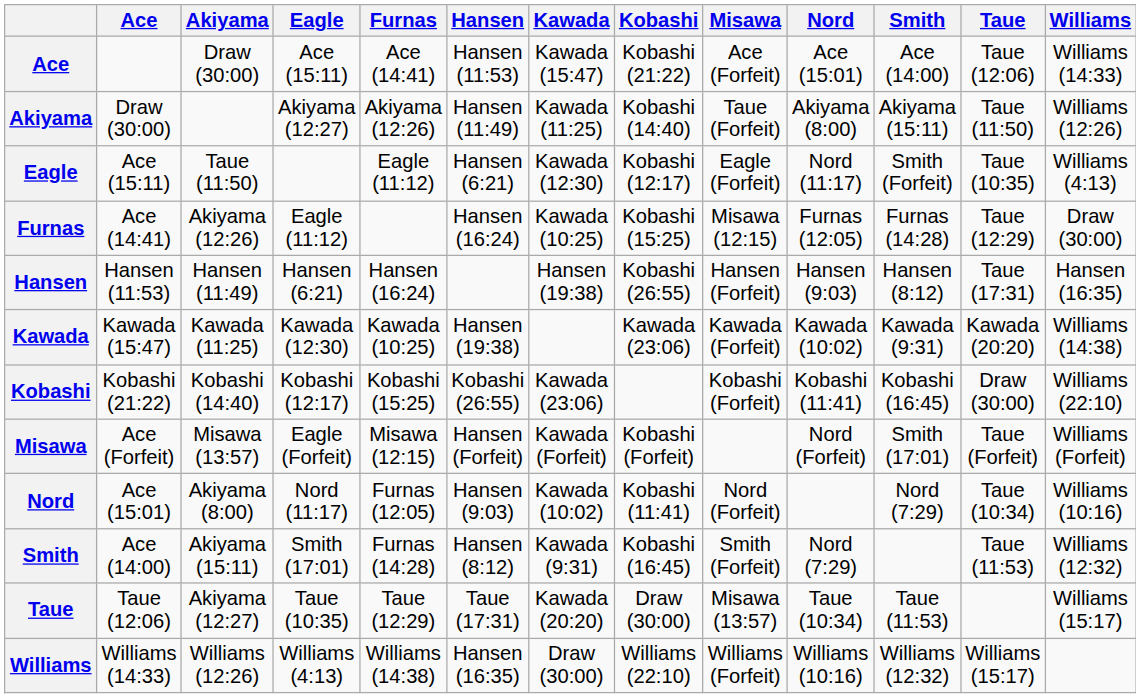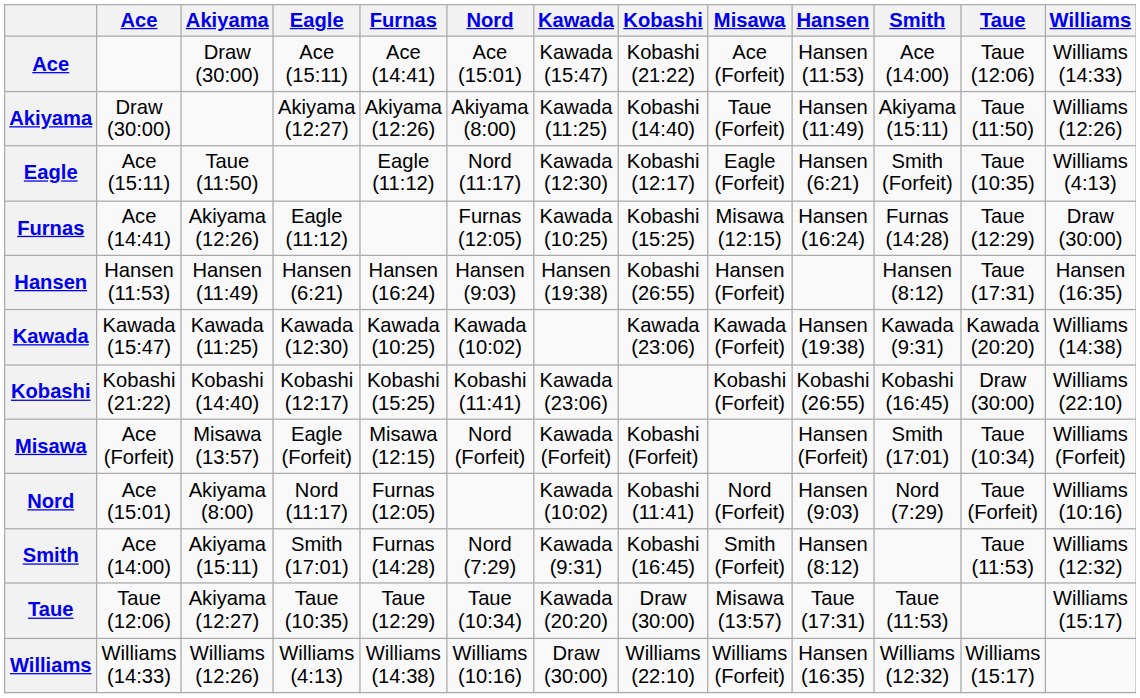columns swapped: (488, 20) <-> (831, 20)
(1003, 446) Taue (Forfeit) -> (1003, 446) Taue (10:34)
(1003, 501) Taue (10:34) -> (1003, 501) Taue (Forfeit)
